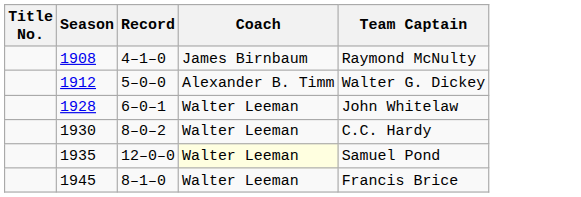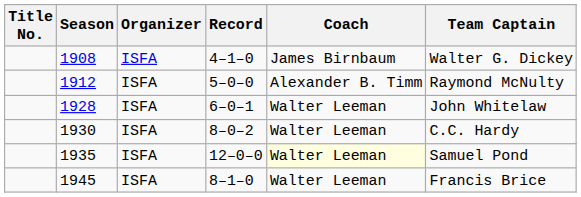+ column: (161, 25)
(409, 58) Raymond McNulty -> (501, 58) Walter G. Dickey
(413, 83) Walter G. Dickey -> (497, 83) Raymond McNulty
